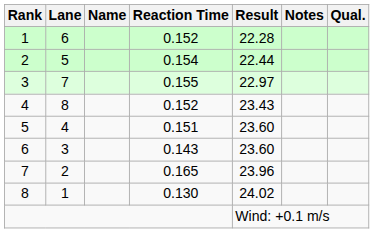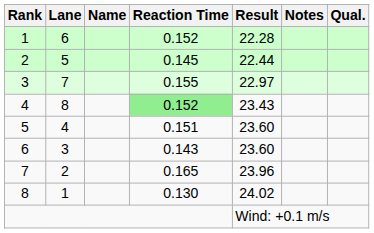(181, 60) 0.154 -> (181, 60) 0.145
(181, 104) no background -> (181, 104) lightgreen background
